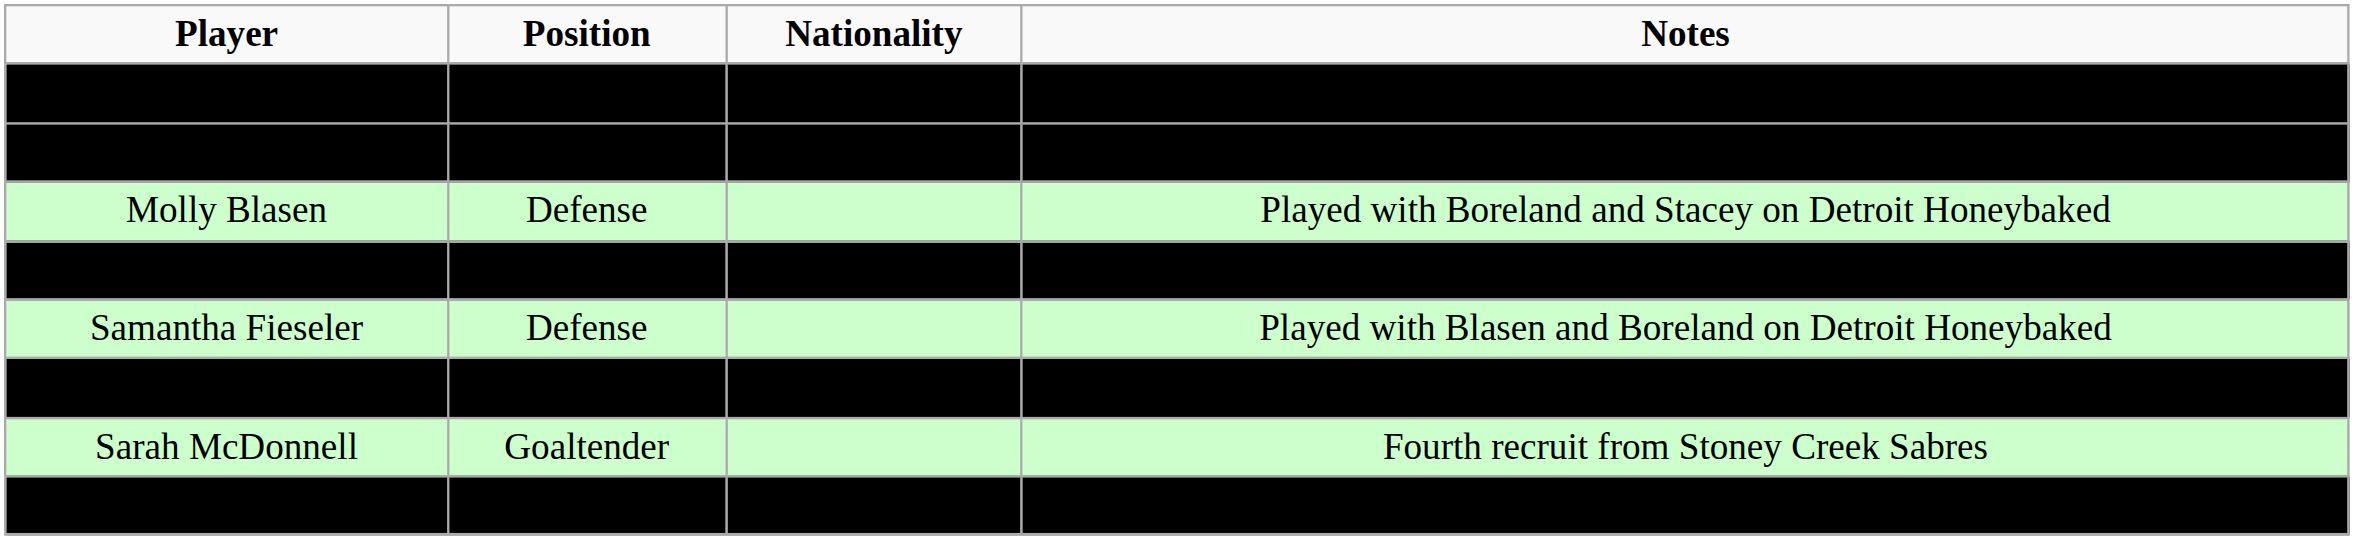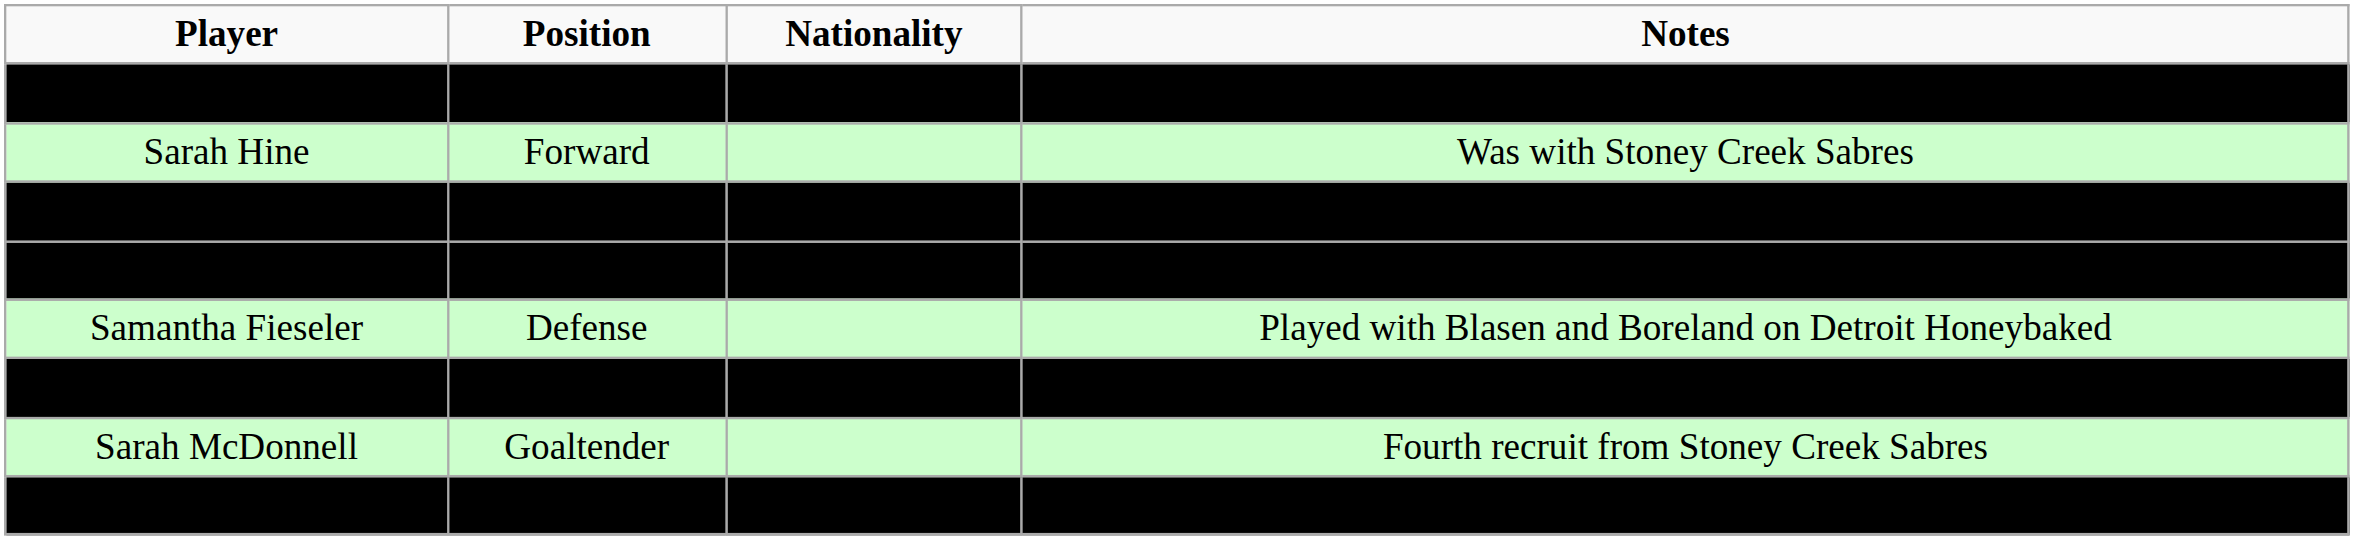+ row: (227, 151)
- row: (227, 210)
(587, 269) normal -> (587, 269) bold
